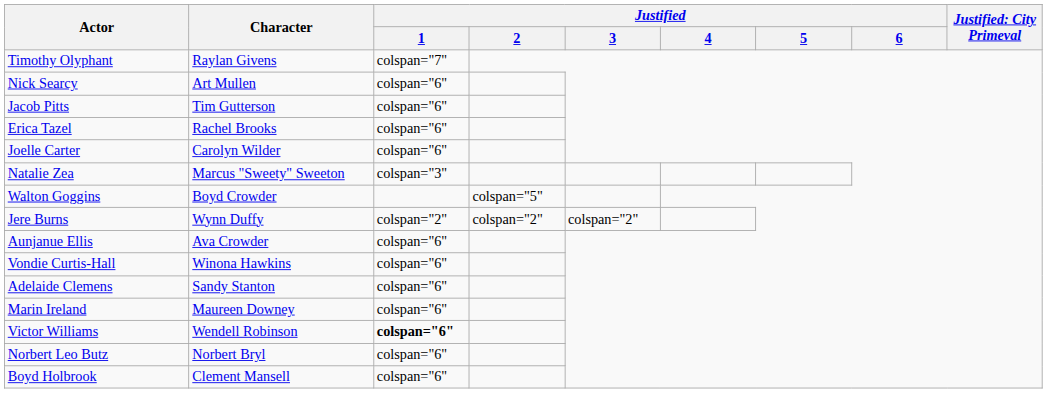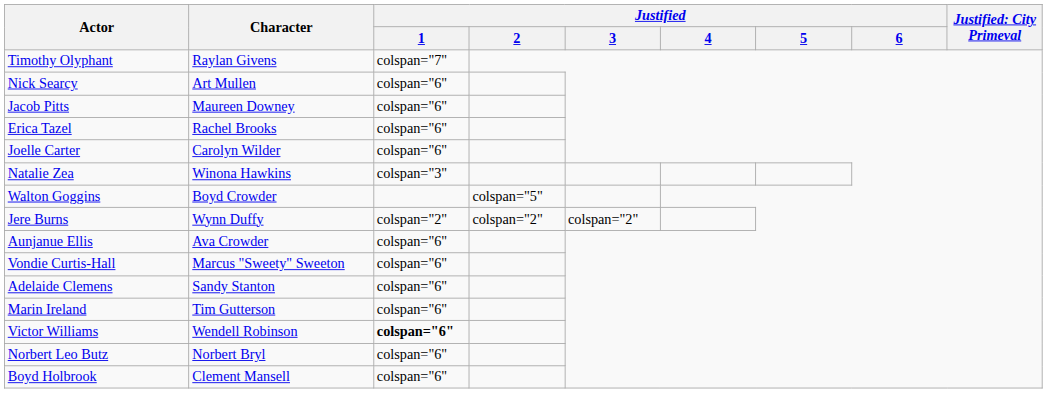(234, 106) Tim Gutterson -> (244, 106) Maureen Downey
(268, 173) Marcus "Sweety" Sweeton -> (242, 173) Winona Hawkins
(242, 264) Winona Hawkins -> (268, 264) Marcus "Sweety" Sweeton
(244, 309) Maureen Downey -> (234, 309) Tim Gutterson
